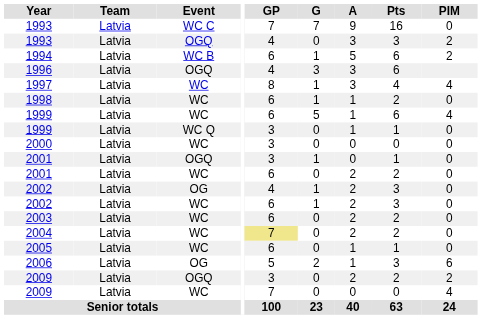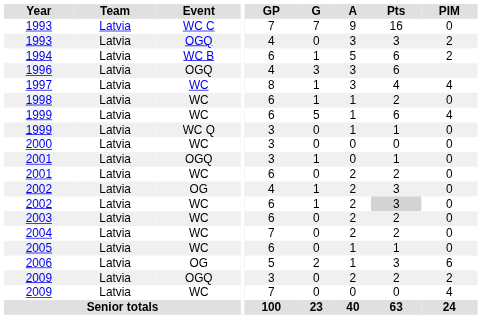(396, 203) no background -> (396, 203) lightgrey background
(271, 233) khaki background -> (271, 233) no background
